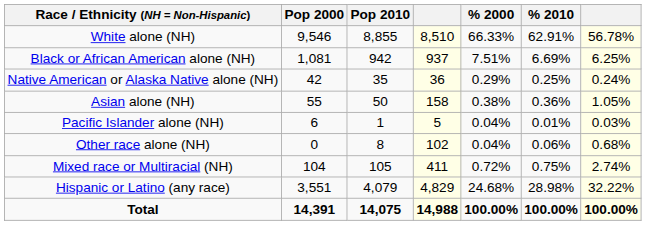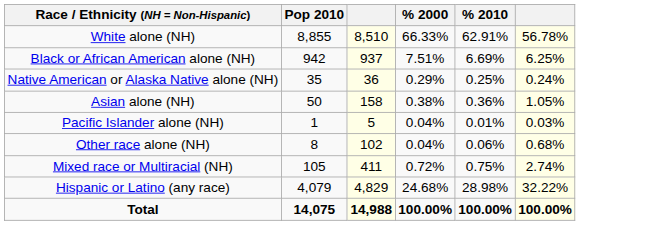- column: (314, 15)
